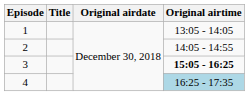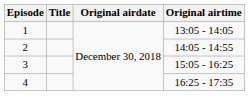(204, 64) bold -> (204, 64) normal
(204, 82) lightblue background -> (204, 82) no background
